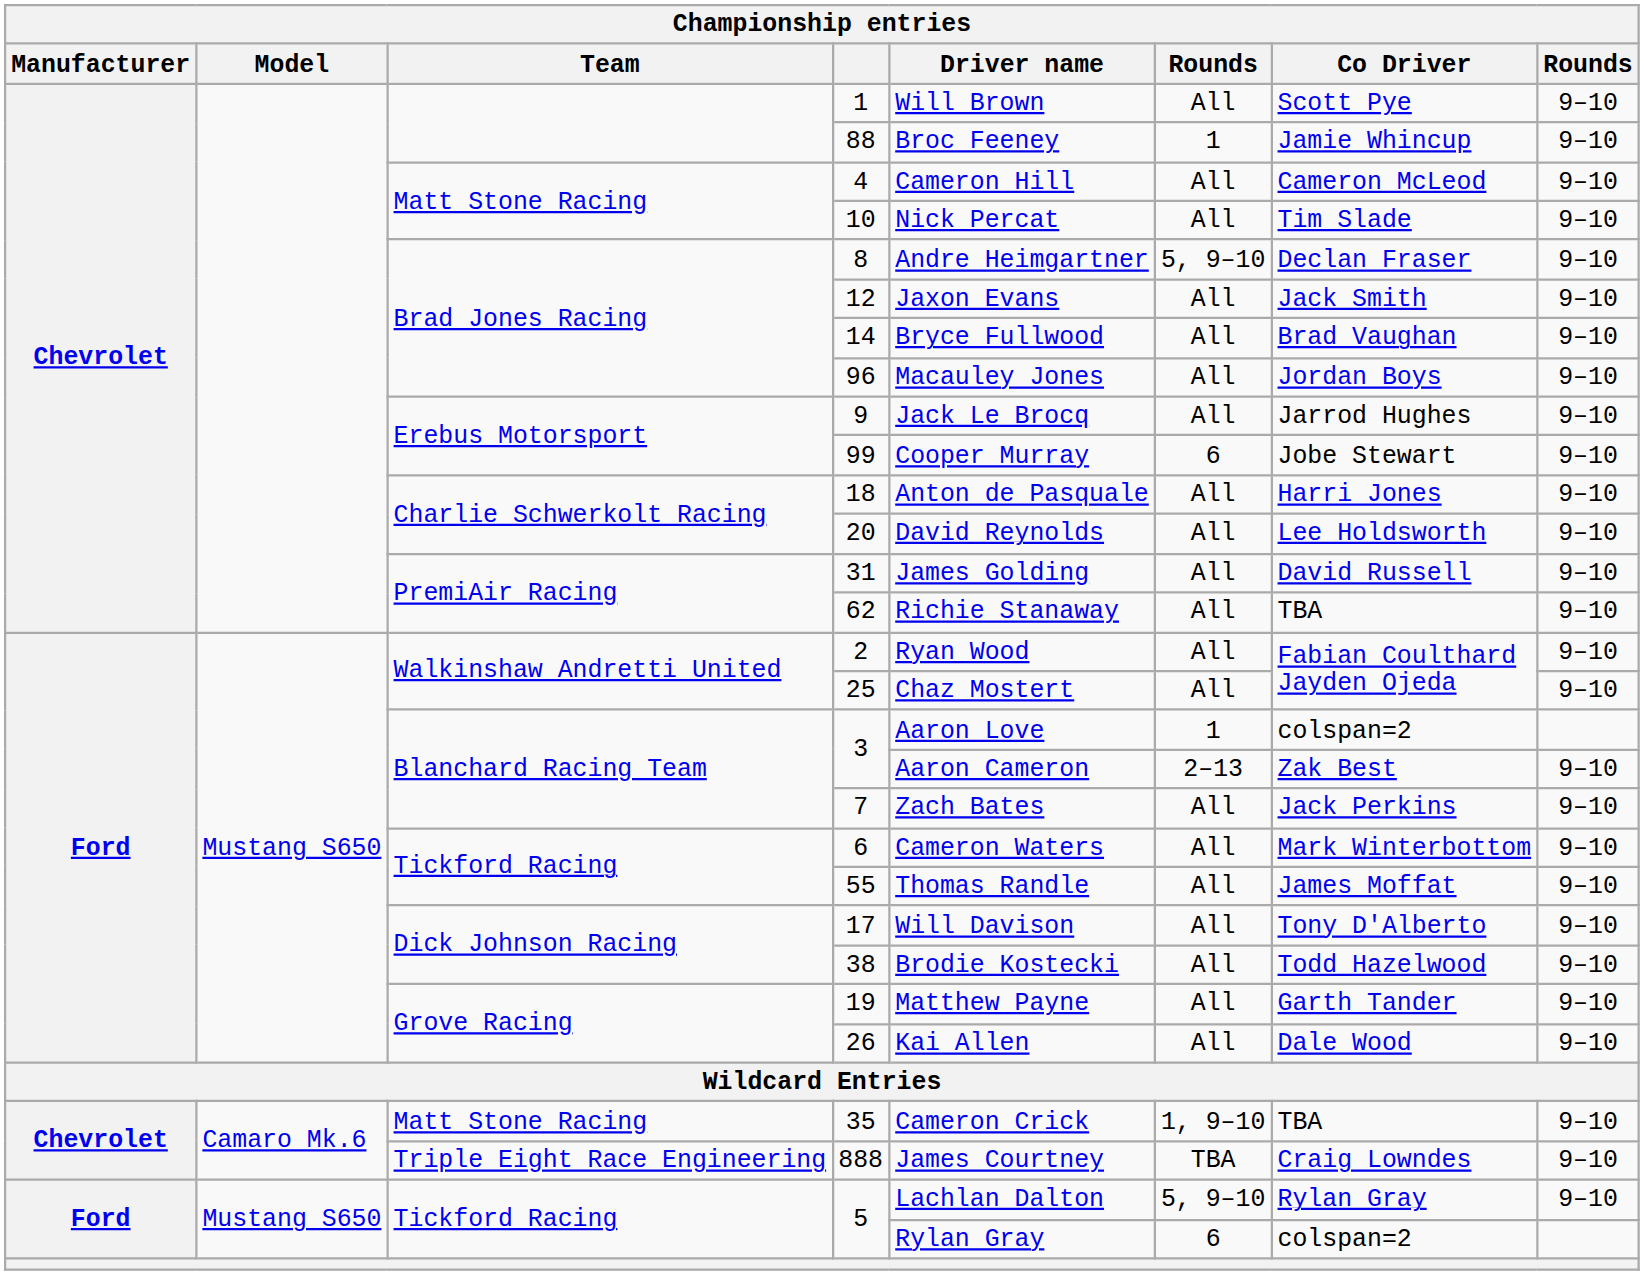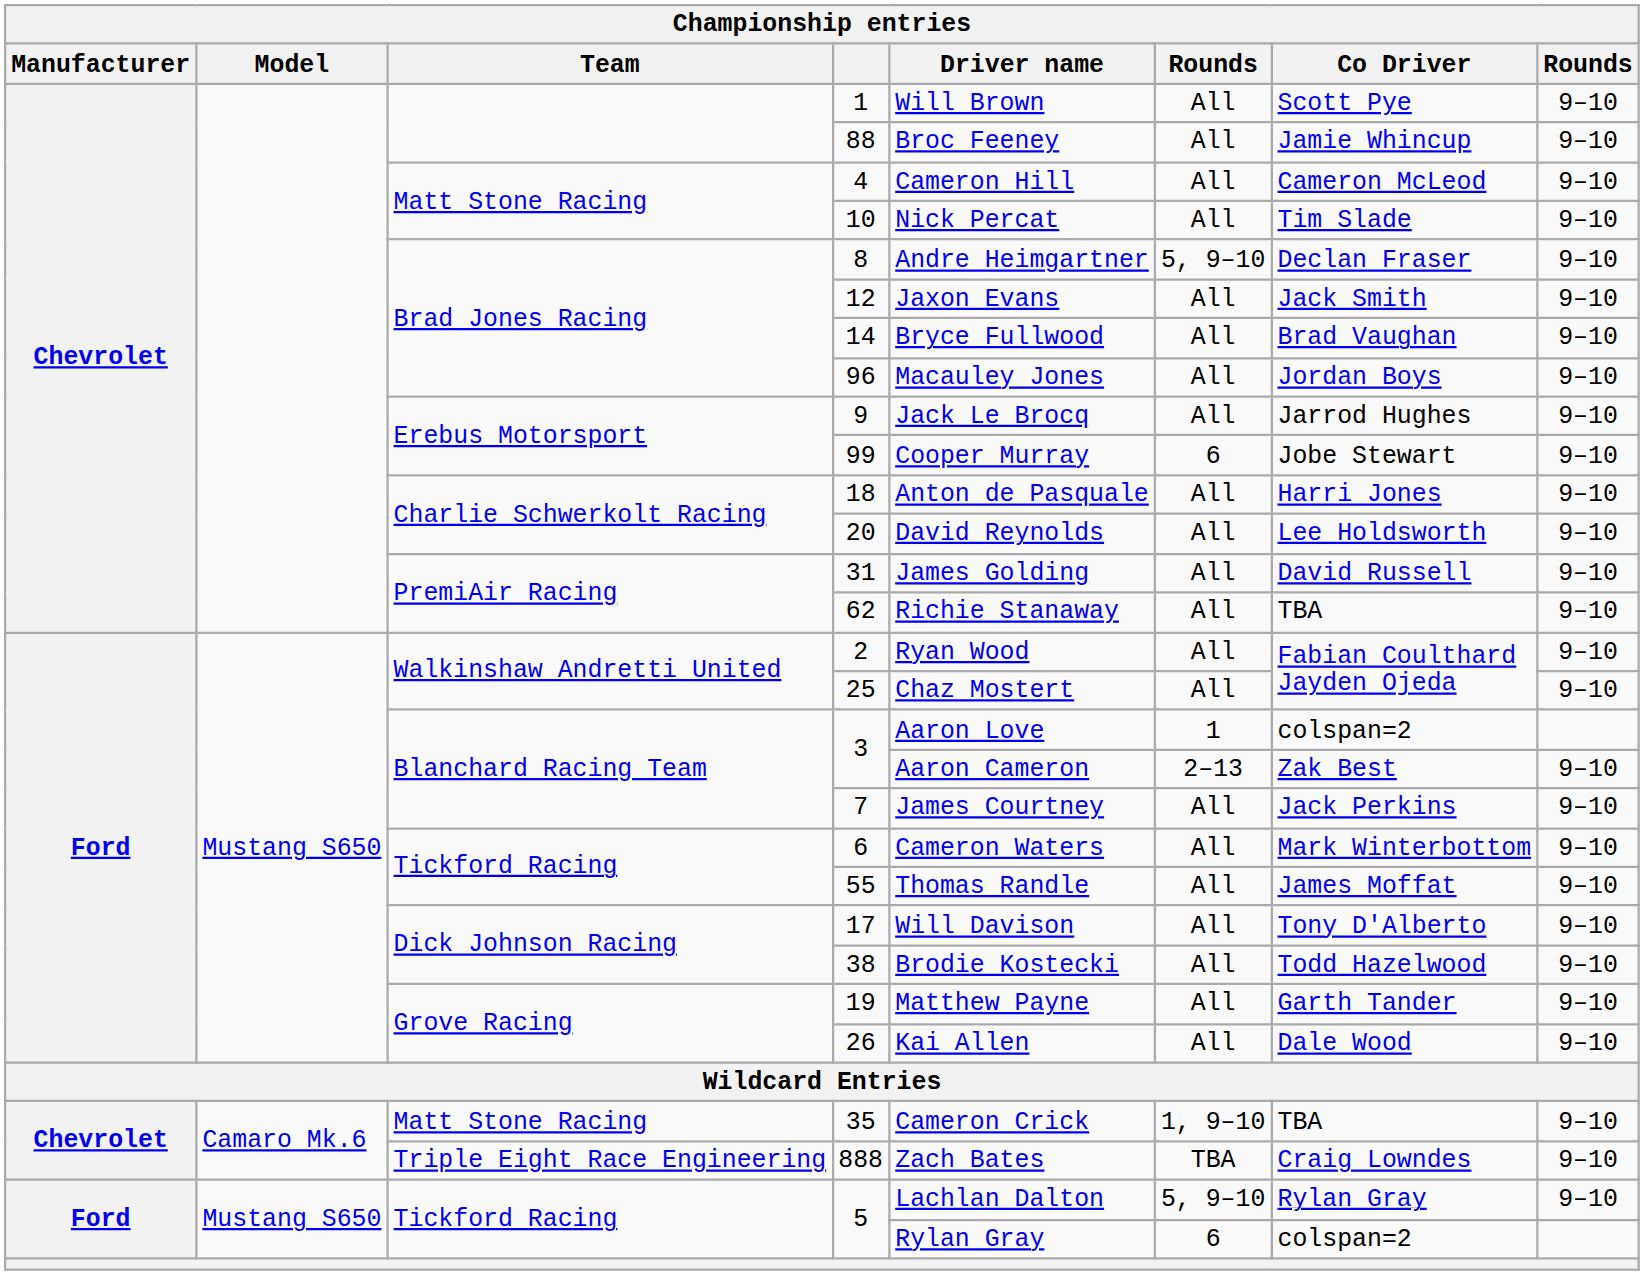(1213, 142) 1 -> (1213, 142) All
(970, 808) Zach Bates -> (1000, 808) James Courtney
(1000, 1161) James Courtney -> (970, 1161) Zach Bates
